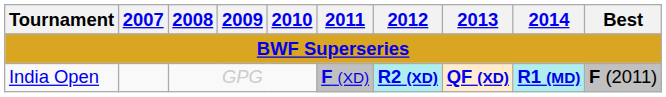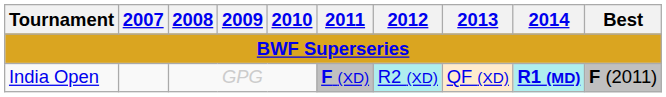(408, 78) bold -> (408, 78) normal
(478, 78) bold -> (478, 78) normal
